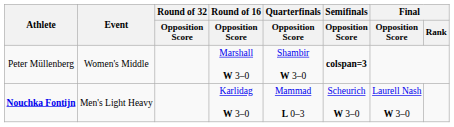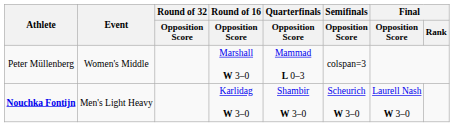(293, 65) Shambir W 3–0 -> (293, 65) Mammad L 0–3
(346, 65) bold -> (346, 65) normal
(293, 103) Mammad L 0–3 -> (293, 103) Shambir W 3–0
